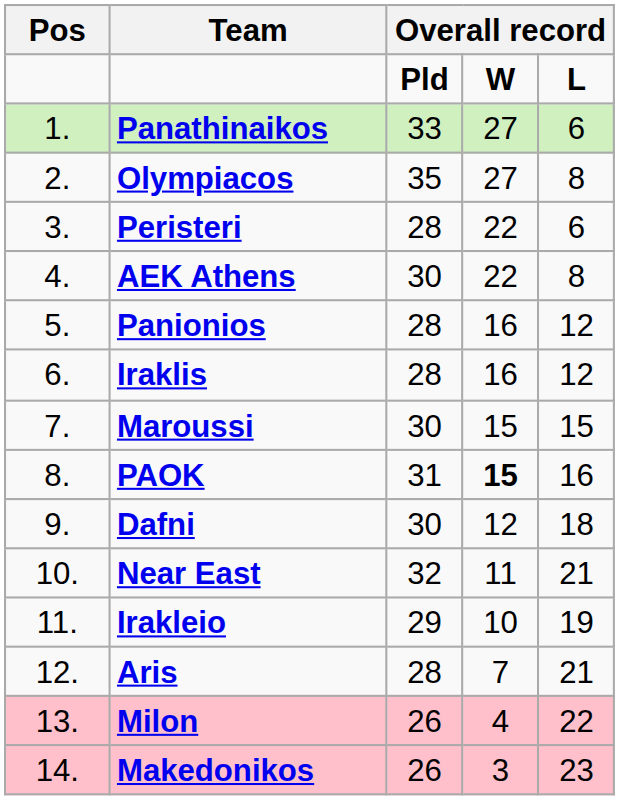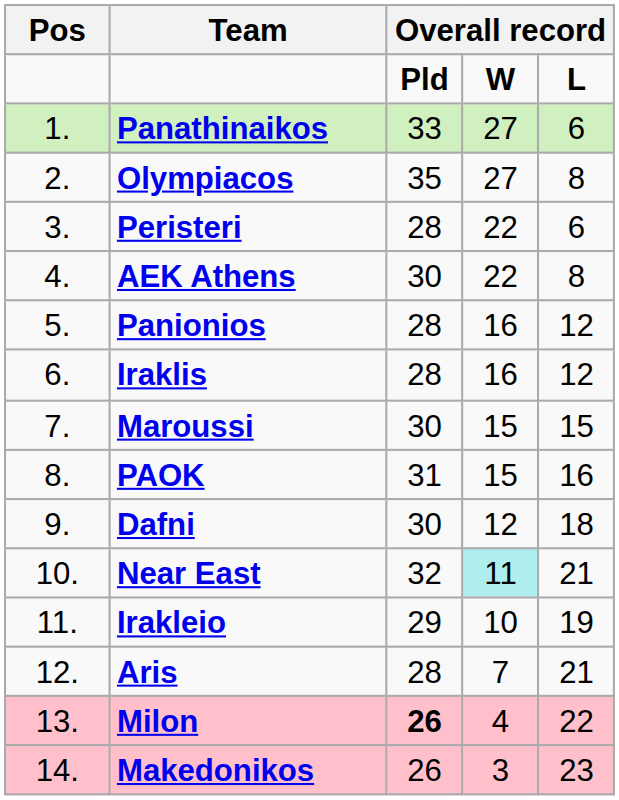(501, 474) bold -> (501, 474) normal
(501, 572) no background -> (501, 572) paleturquoise background
(425, 720) normal -> (425, 720) bold
